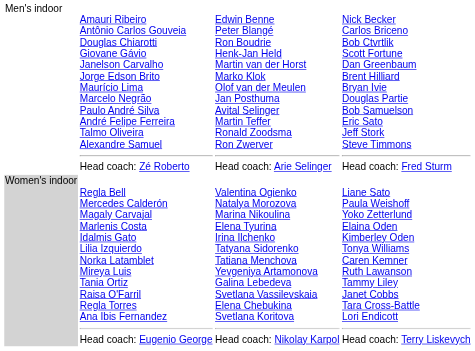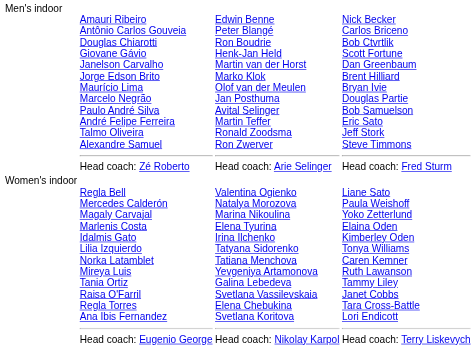(41, 181) lightgrey background -> (41, 181) no background
